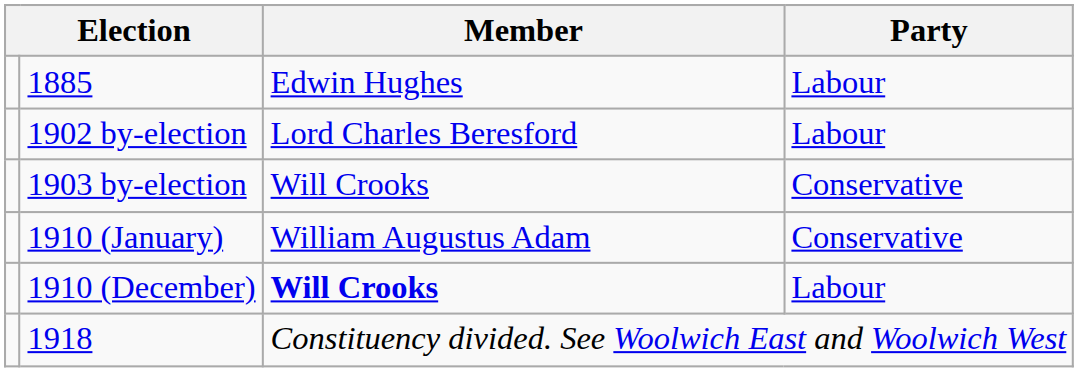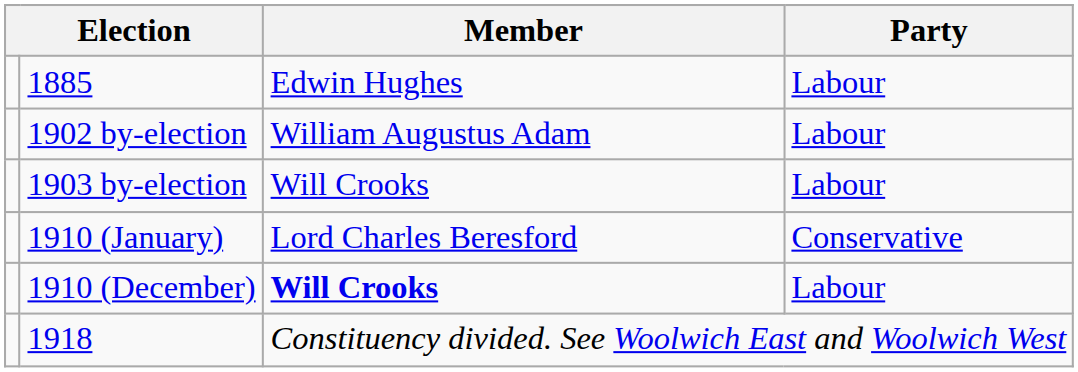(424, 133) Lord Charles Beresford -> (431, 133) William Augustus Adam
(877, 184) Conservative -> (838, 184) Labour
(431, 236) William Augustus Adam -> (424, 236) Lord Charles Beresford
